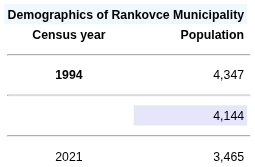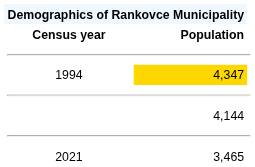(69, 75) bold -> (69, 75) normal
(229, 75) no background -> (229, 75) gold background
(229, 116) lavender background -> (229, 116) no background
